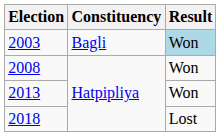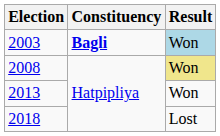(89, 42) normal -> (89, 42) bold
(184, 67) no background -> (184, 67) khaki background
